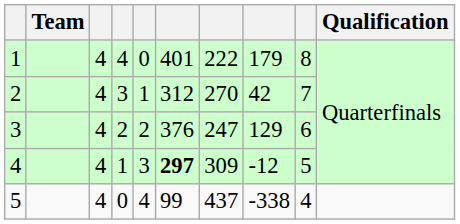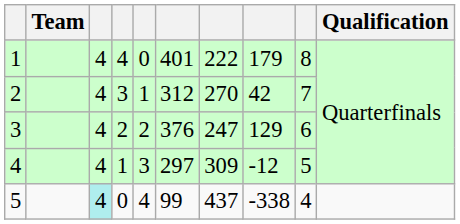(177, 165) bold -> (177, 165) normal
(101, 201) no background -> (101, 201) paleturquoise background
